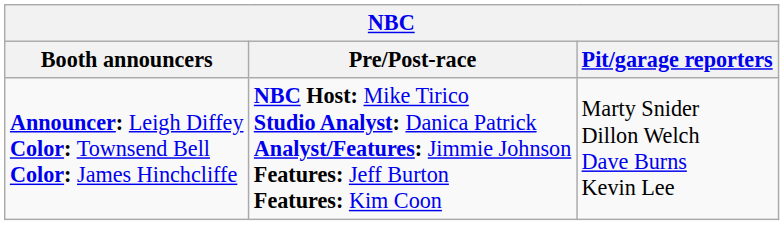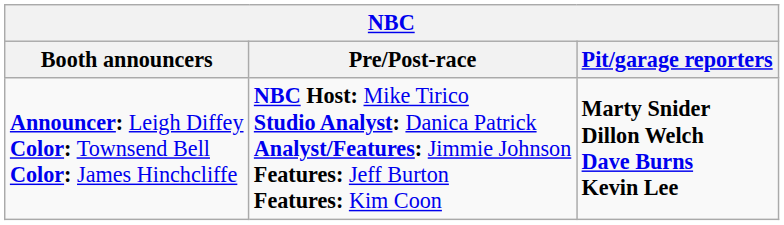(641, 148) normal -> (646, 148) bold
